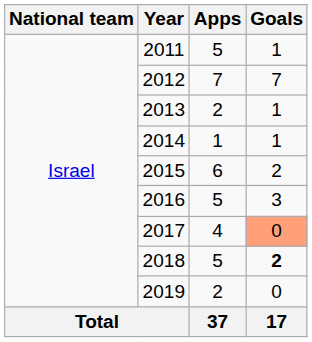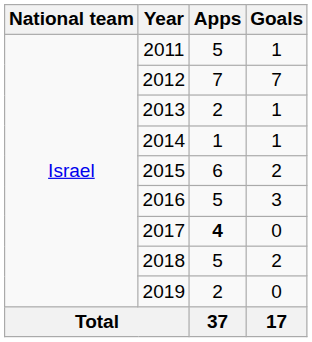(218, 230) normal -> (218, 230) bold
(277, 230) lightsalmon background -> (277, 230) no background
(277, 261) bold -> (277, 261) normal
